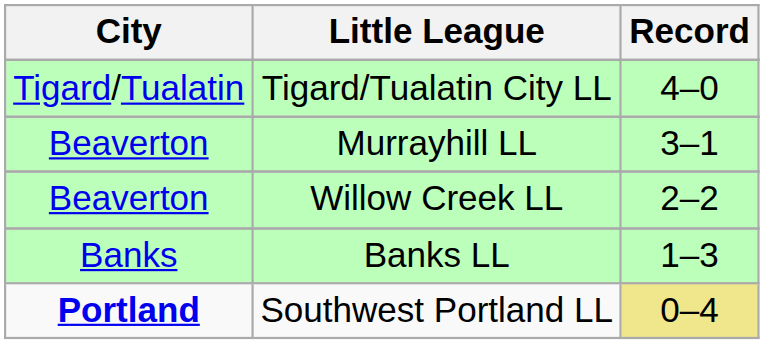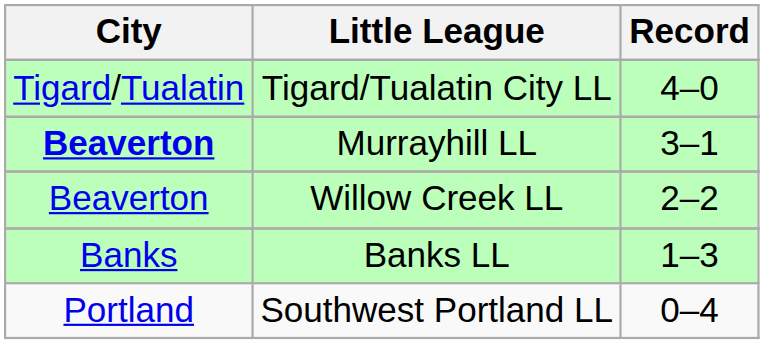(129, 143) normal -> (129, 143) bold
(129, 310) bold -> (129, 310) normal
(690, 310) khaki background -> (690, 310) no background
